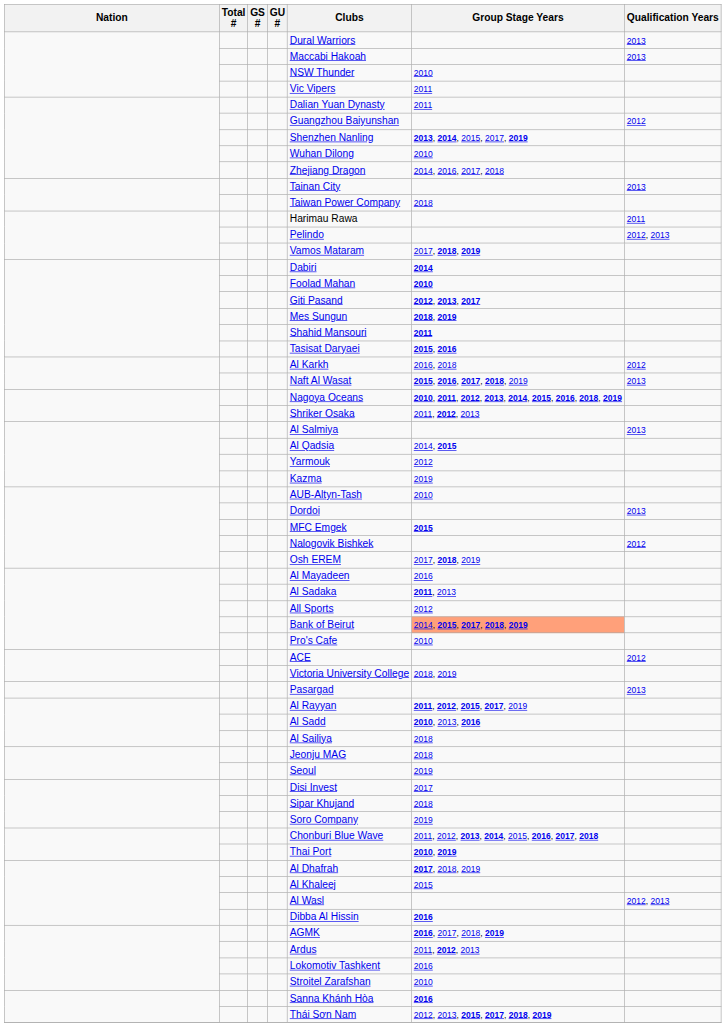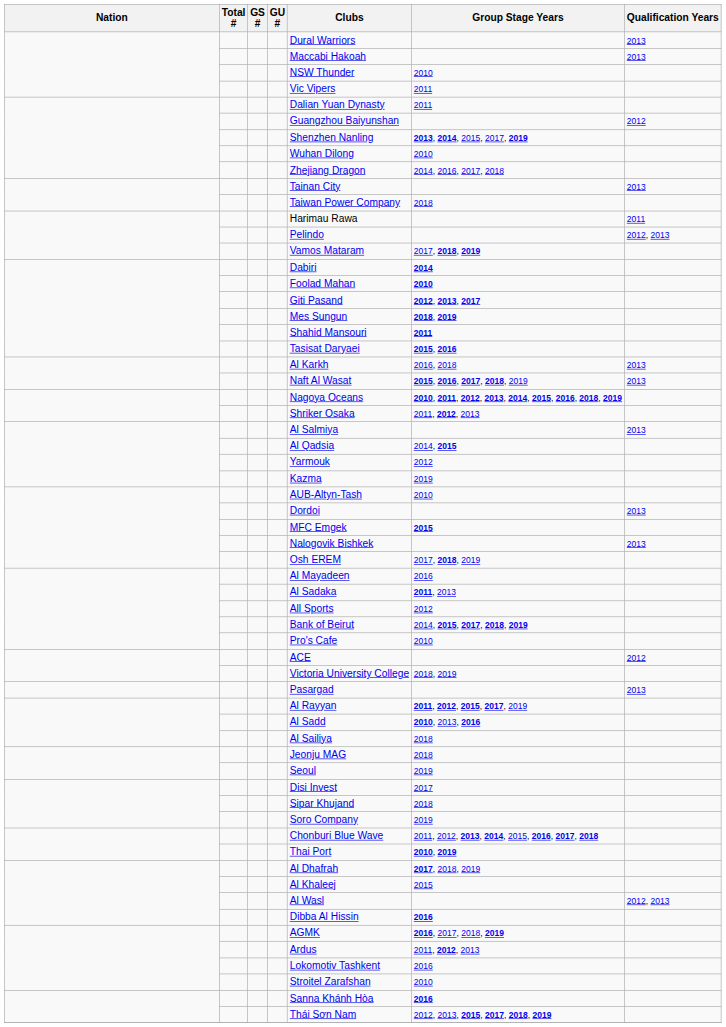(636, 365) 2012 -> (636, 365) 2013
(636, 544) 2012 -> (636, 544) 2013
(471, 625) lightsalmon background -> (471, 625) no background
